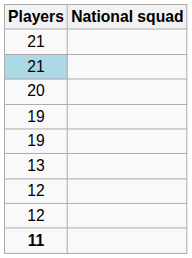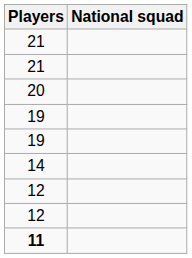(36, 66) lightblue background -> (36, 66) no background
(36, 166) 13 -> (36, 166) 14
